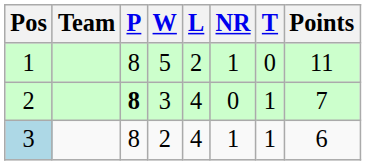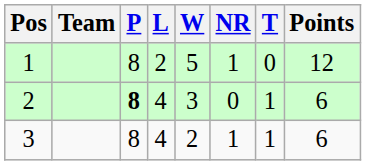columns swapped: (165, 23) <-> (196, 23)
(322, 62) 11 -> (322, 62) 12
(322, 100) 7 -> (322, 100) 6
(29, 139) lightblue background -> (29, 139) no background
